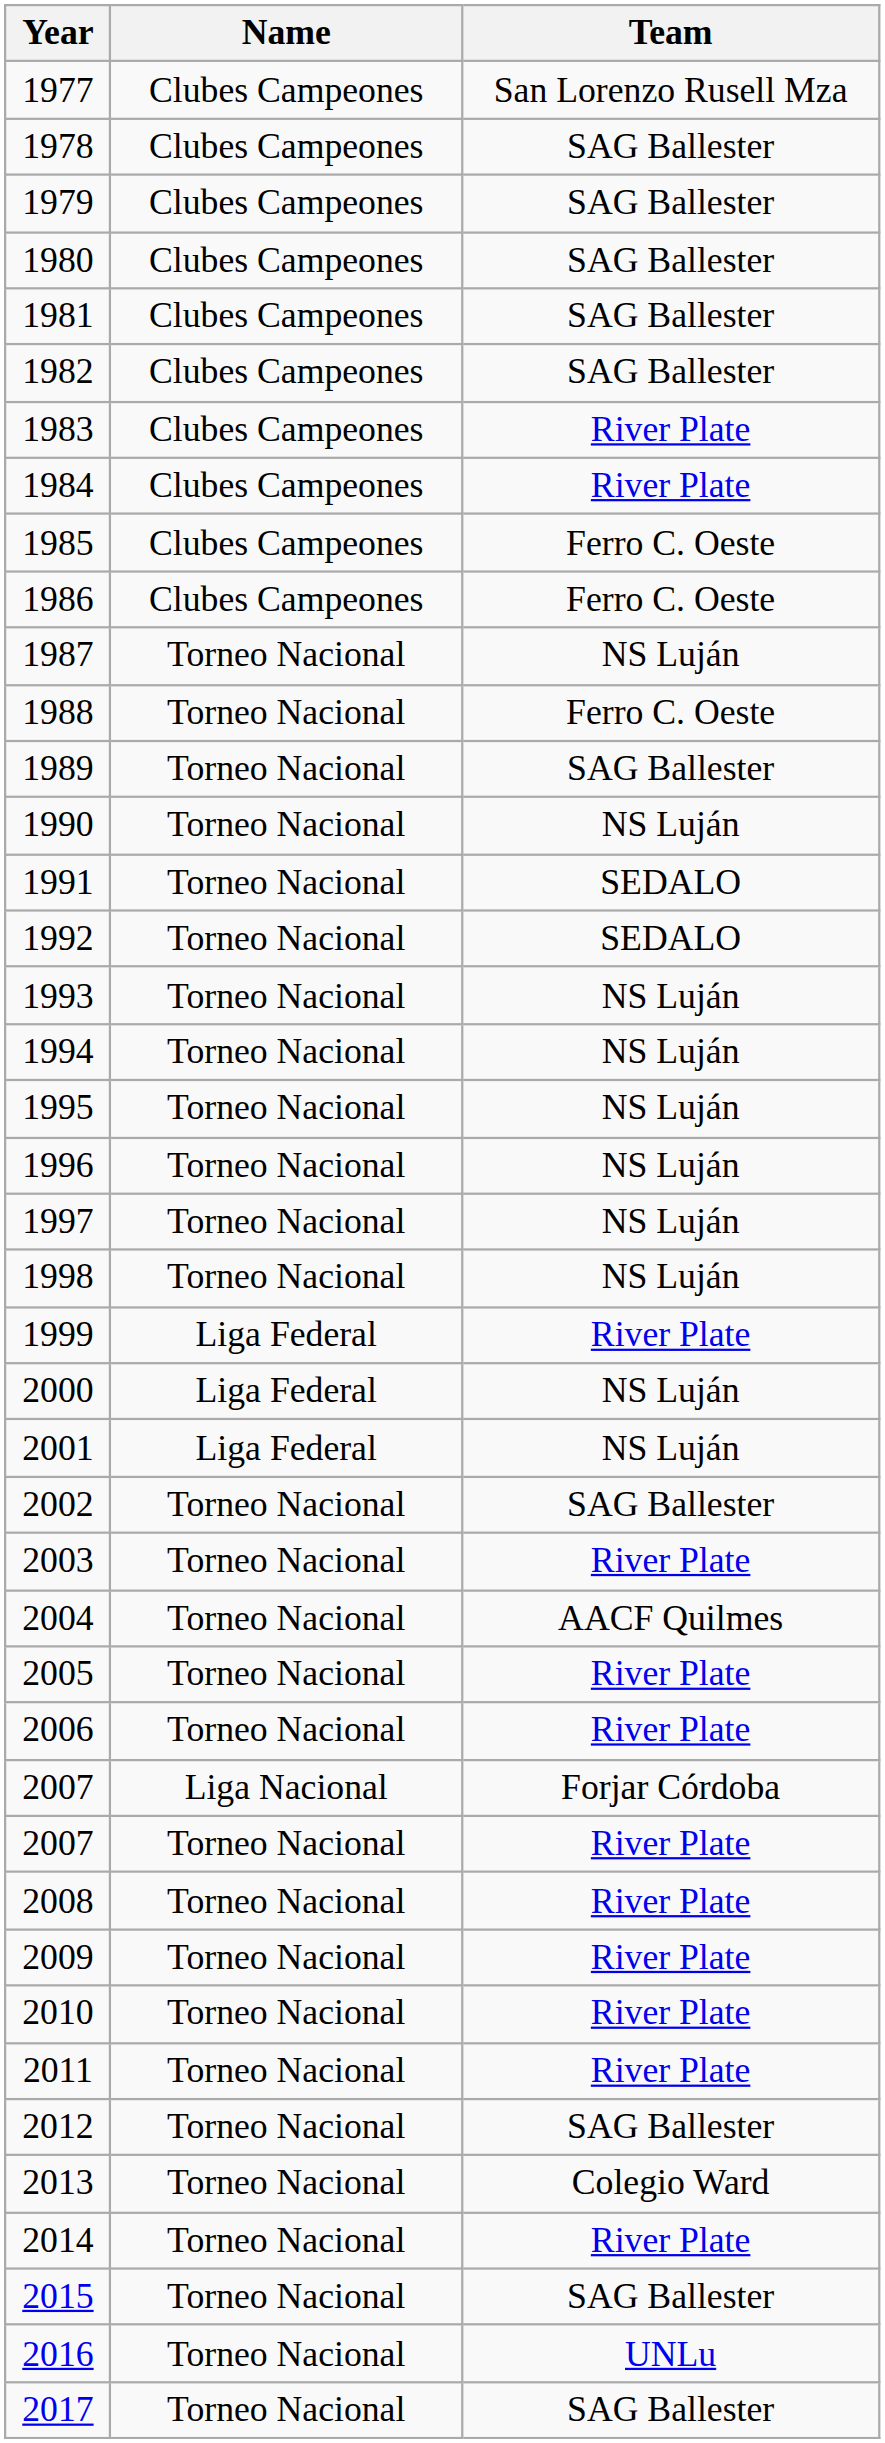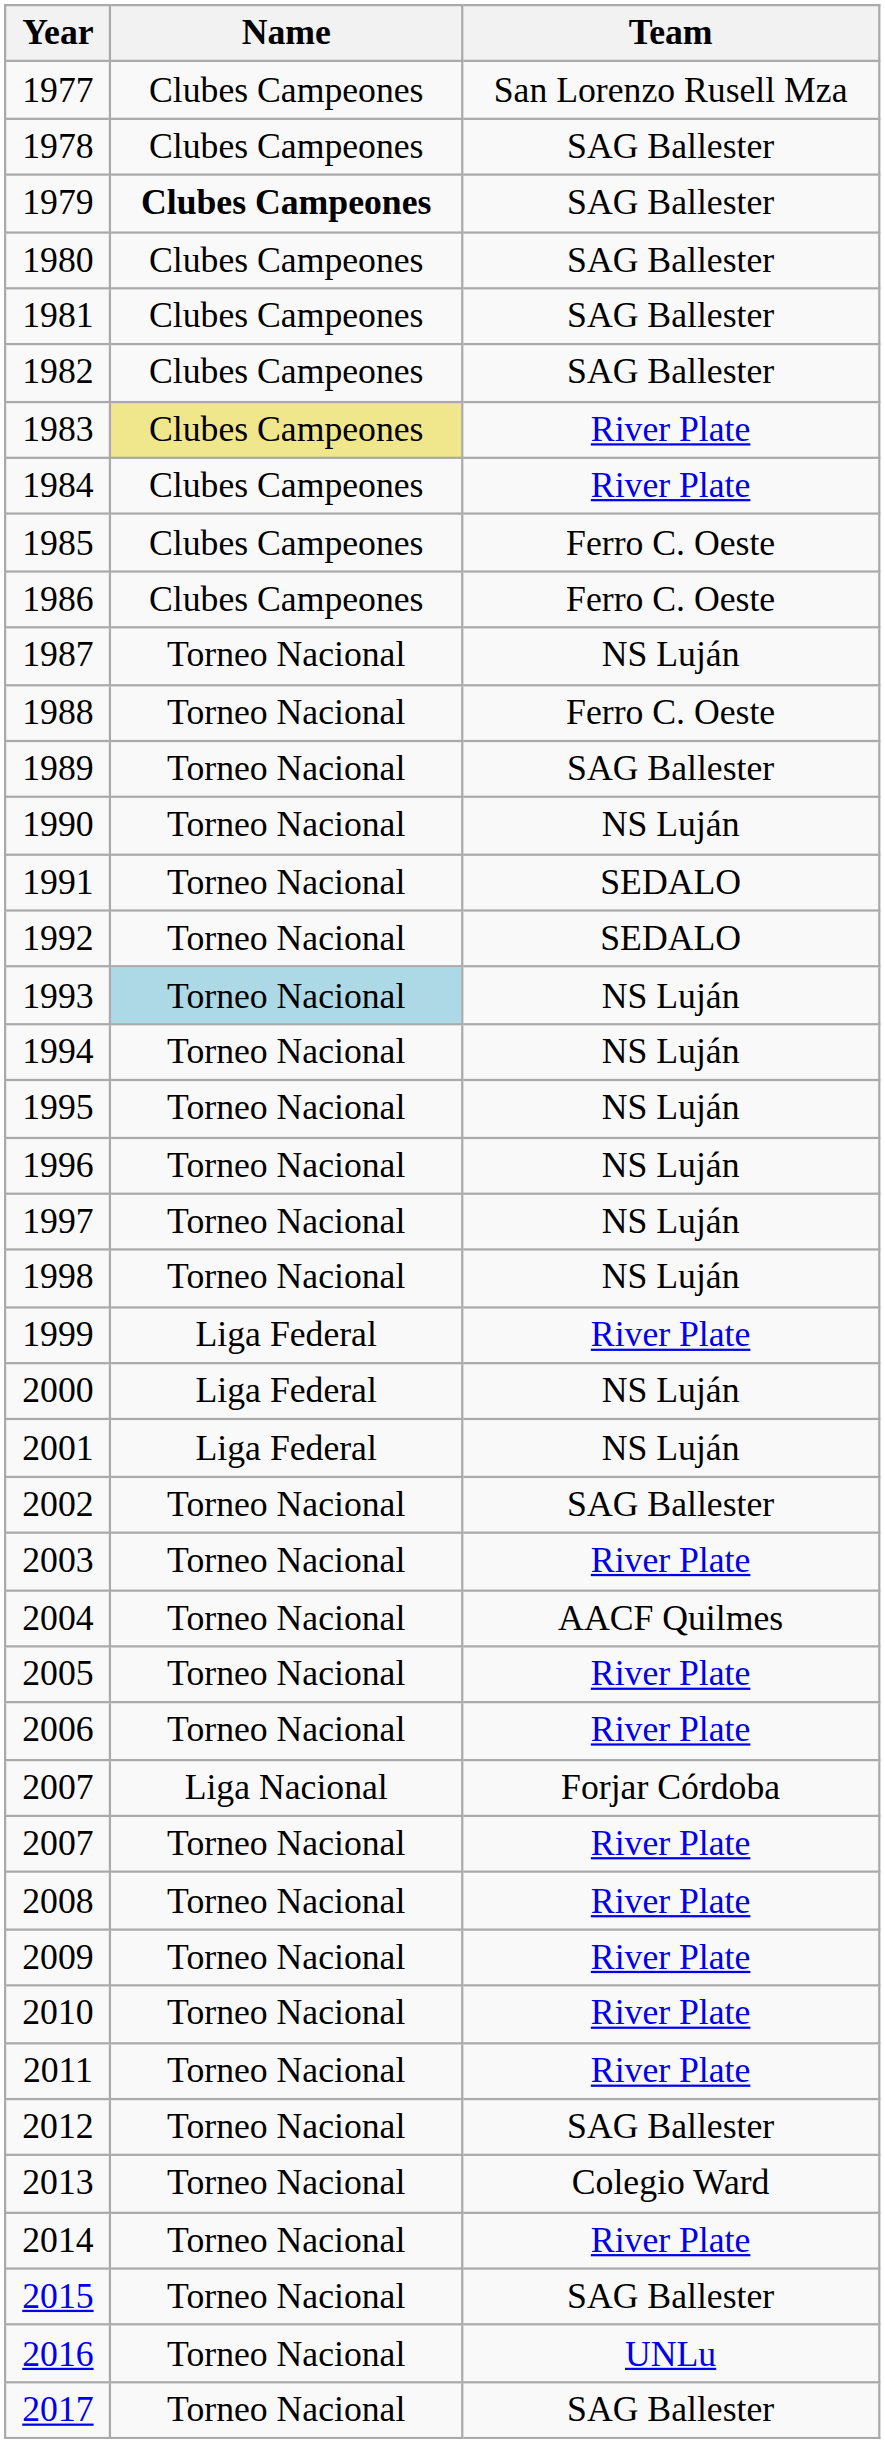(286, 202) normal -> (286, 202) bold
(286, 428) no background -> (286, 428) khaki background
(286, 994) no background -> (286, 994) lightblue background
